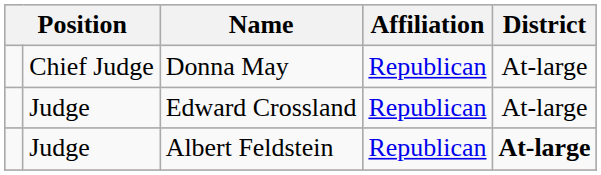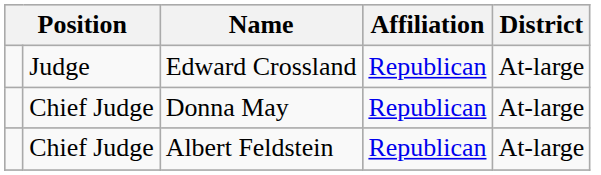rows swapped: (227, 66) <-> (261, 107)
(59, 148) Judge -> (91, 148) Chief Judge
(544, 148) bold -> (541, 148) normal
